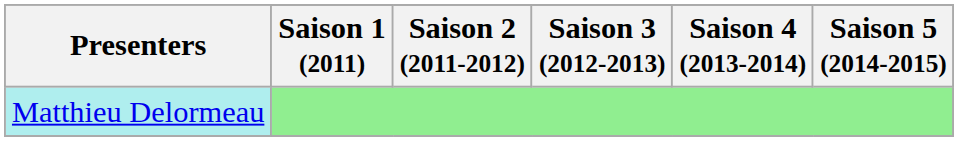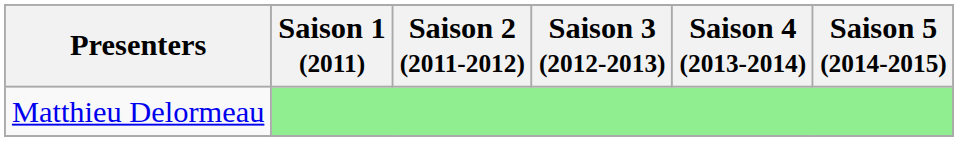(138, 111) paleturquoise background -> (138, 111) no background
